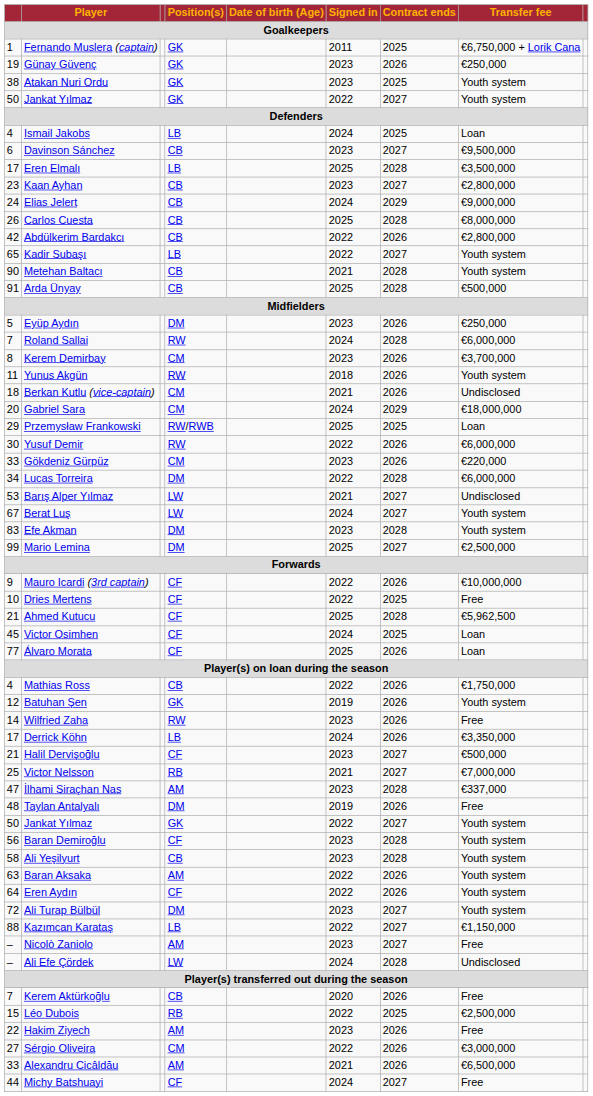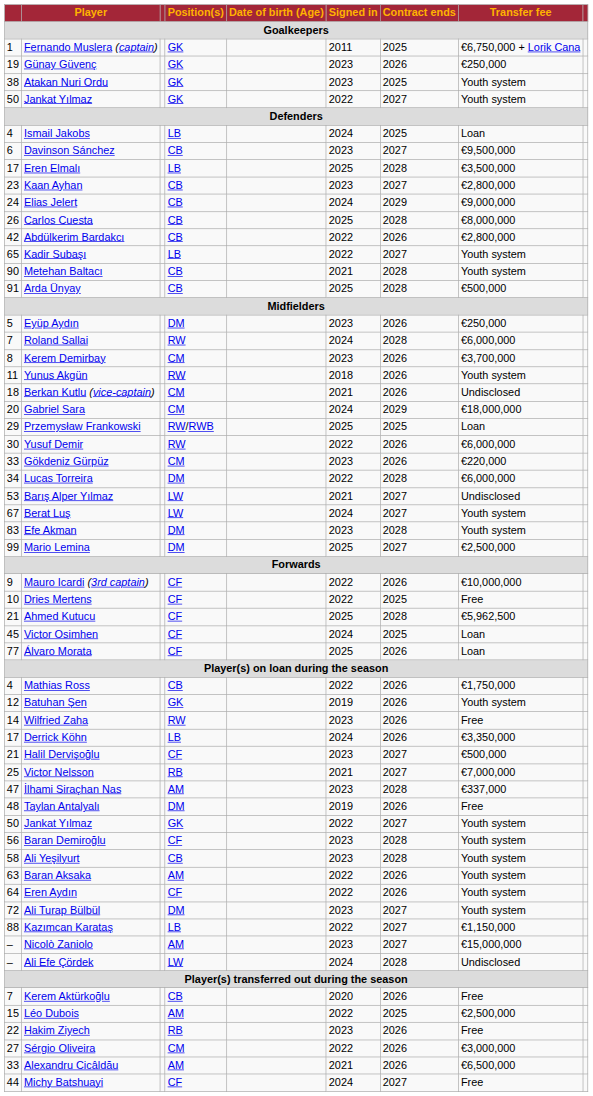(472, 944) Free -> (491, 944) €15,000,000
(175, 1013) RB -> (176, 1013) AM
(176, 1031) AM -> (175, 1031) RB
